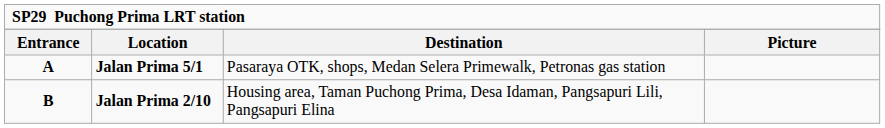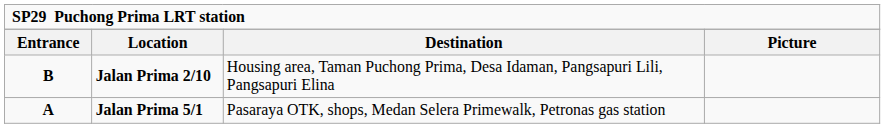rows swapped: (149, 67) <-> (153, 101)
